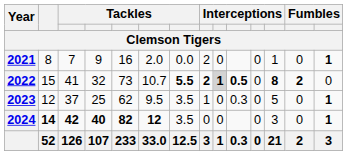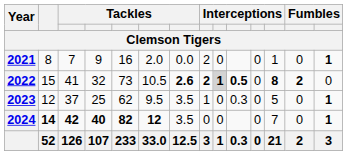(154, 80) 10.7 -> (154, 80) 10.5
(185, 80) 5.5 -> (185, 80) 2.6
(275, 120) 3 -> (275, 120) 7
